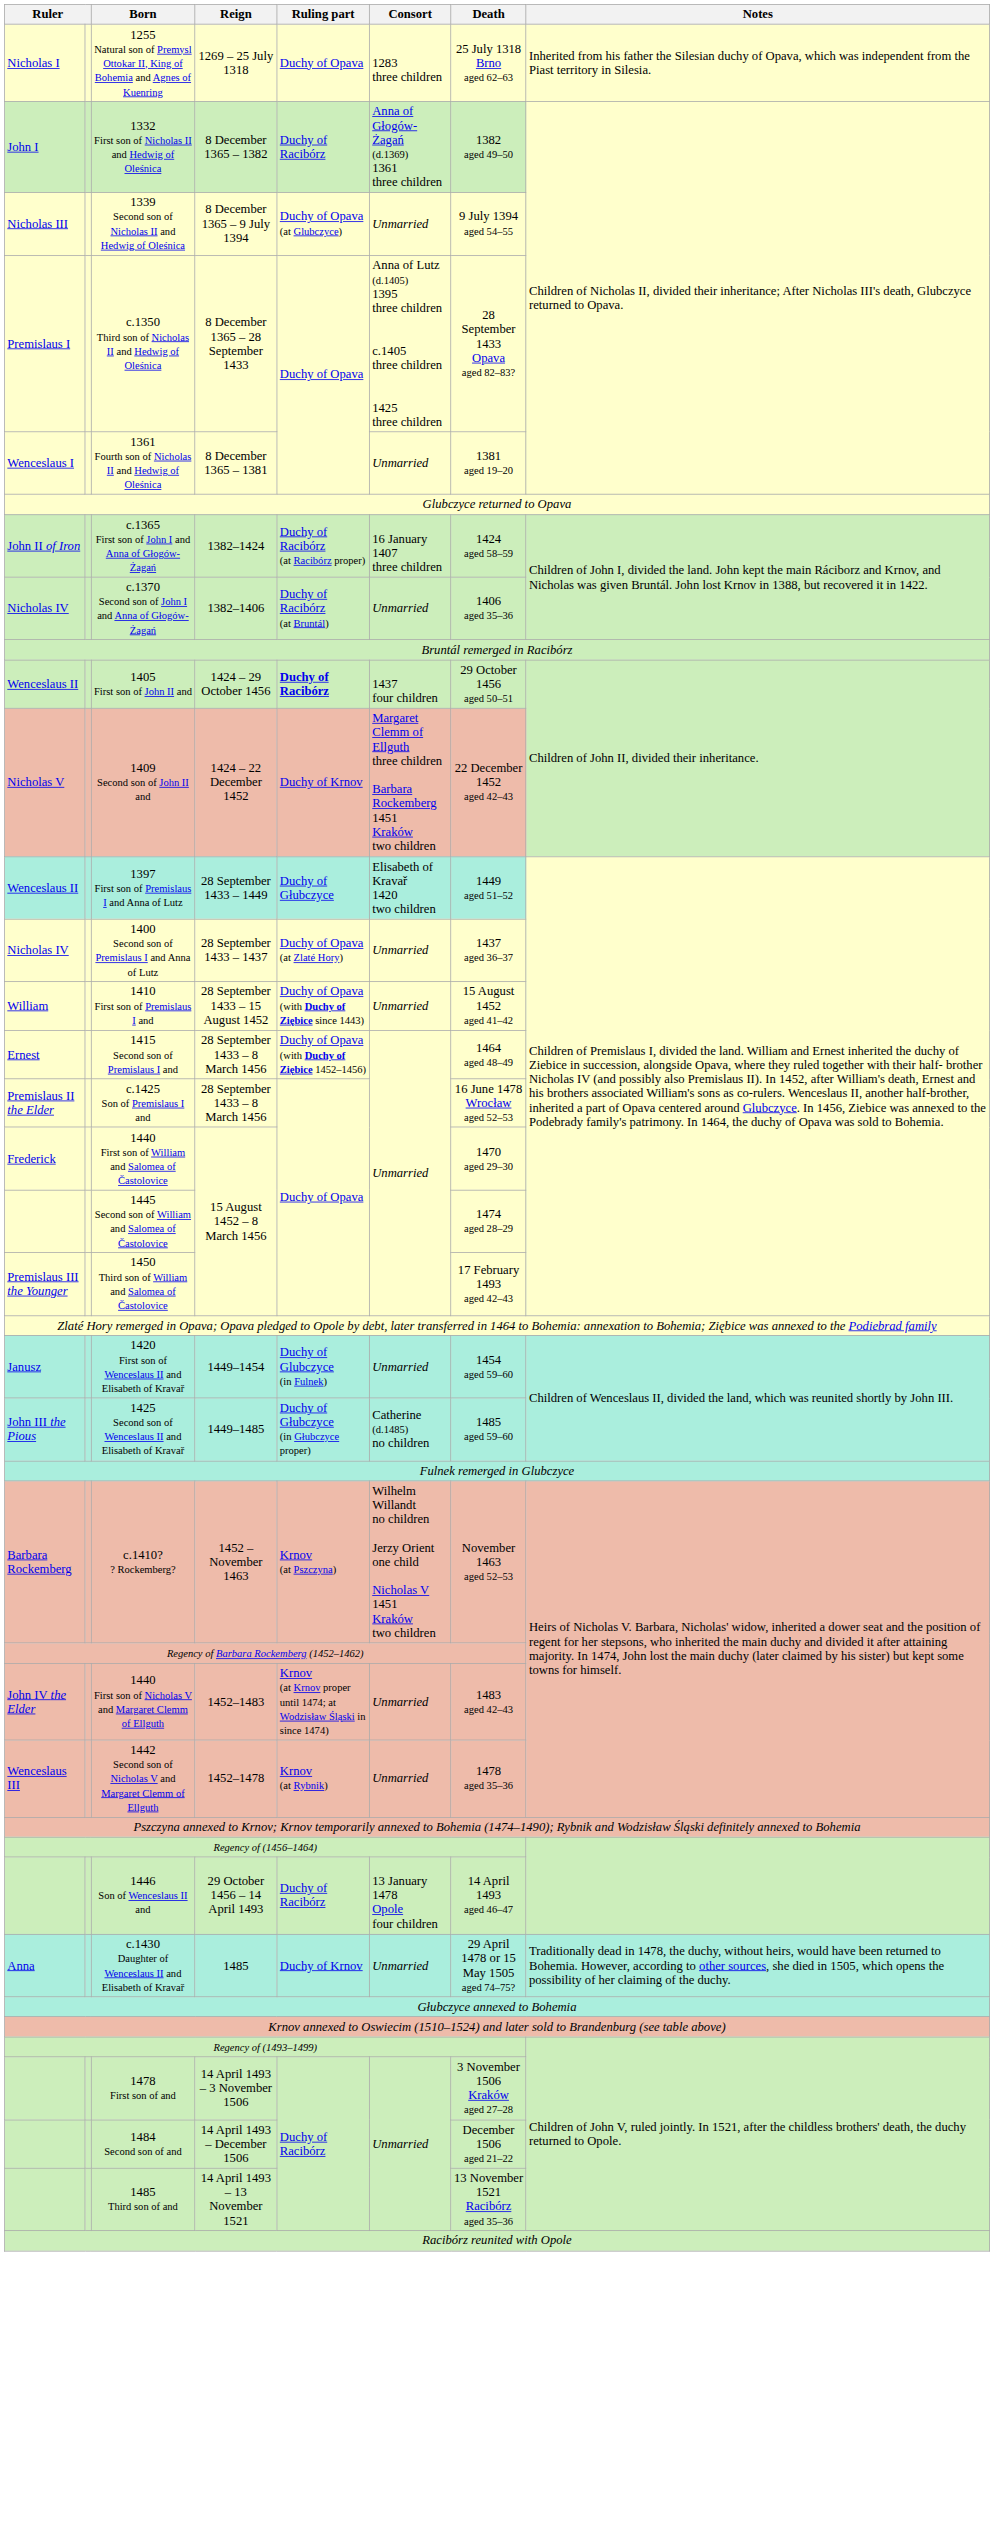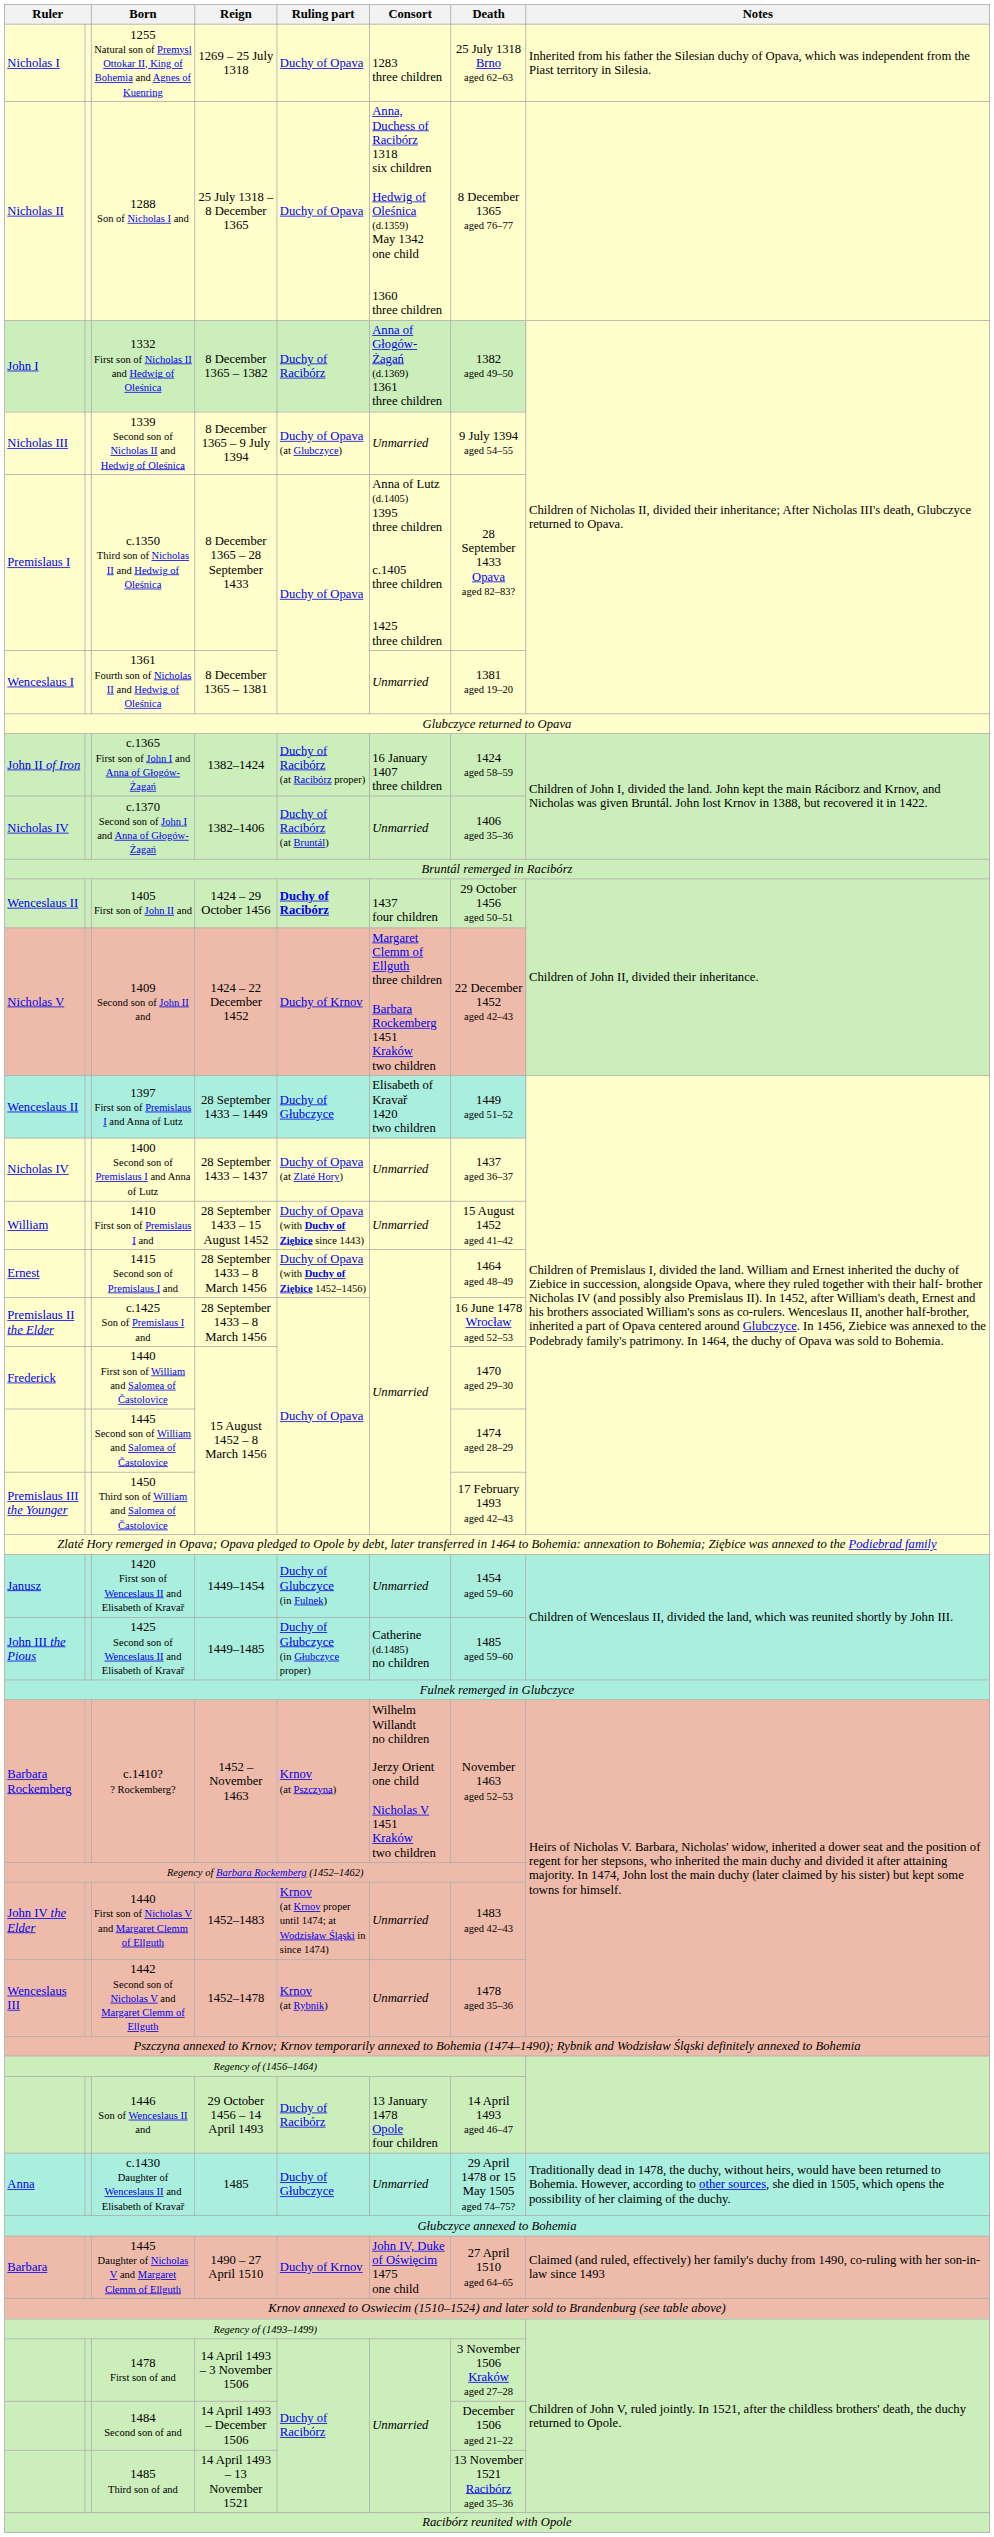+ row: (143, 211)
(321, 1965) Duchy of Krnov -> (307, 2184) Duchy of Głubczyce
+ row: (143, 2267)
